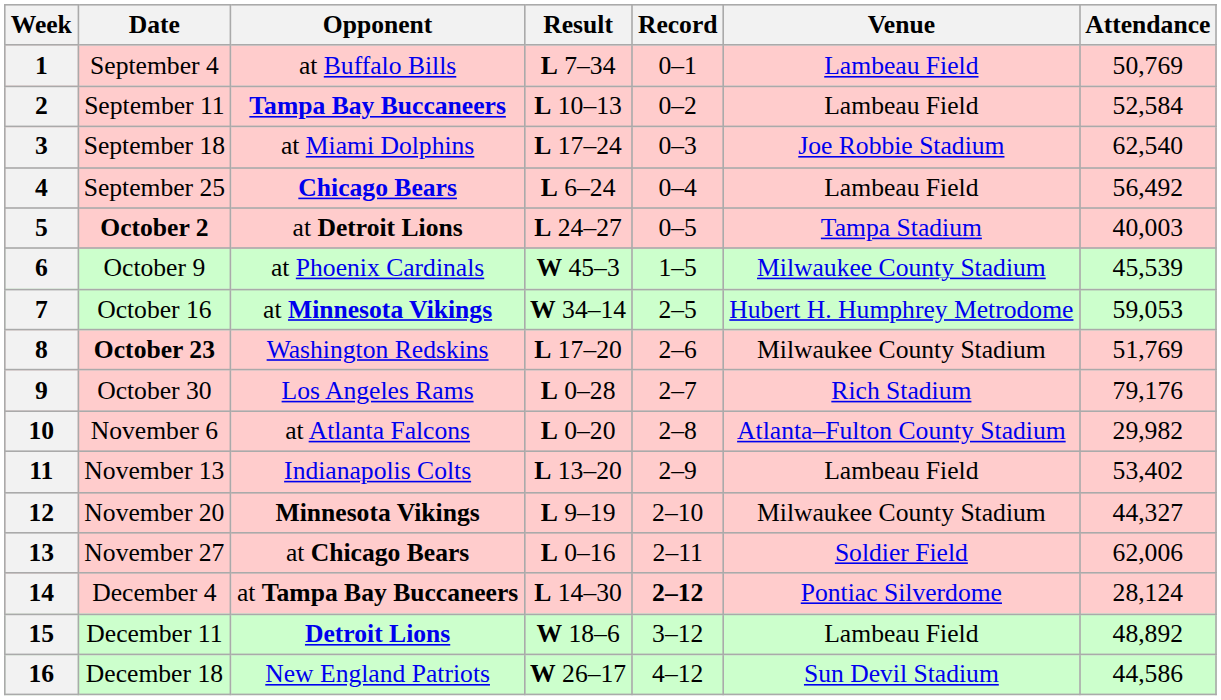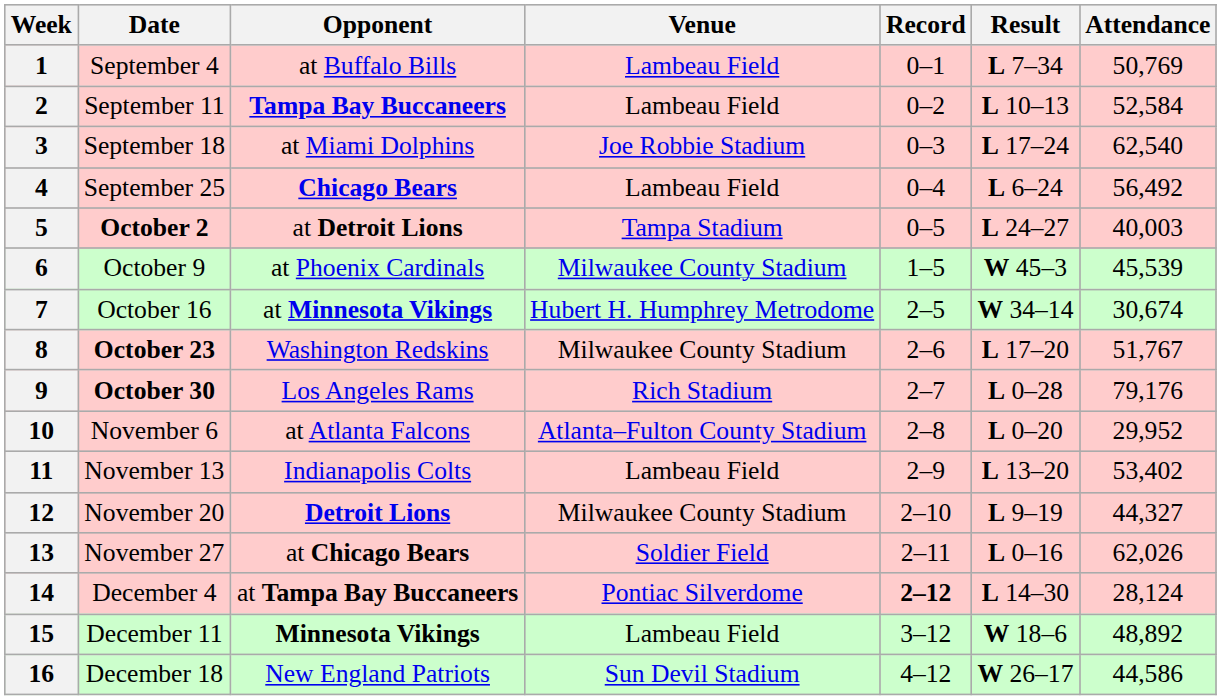columns swapped: (578, 24) <-> (901, 24)
(1148, 308) 59,053 -> (1148, 308) 30,674
(1148, 349) 51,769 -> (1148, 349) 51,767
(154, 390) normal -> (154, 390) bold
(1148, 430) 29,982 -> (1148, 430) 29,952
(378, 512) Minnesota Vikings -> (378, 512) Detroit Lions
(1148, 552) 62,006 -> (1148, 552) 62,026
(378, 633) Detroit Lions -> (378, 633) Minnesota Vikings
